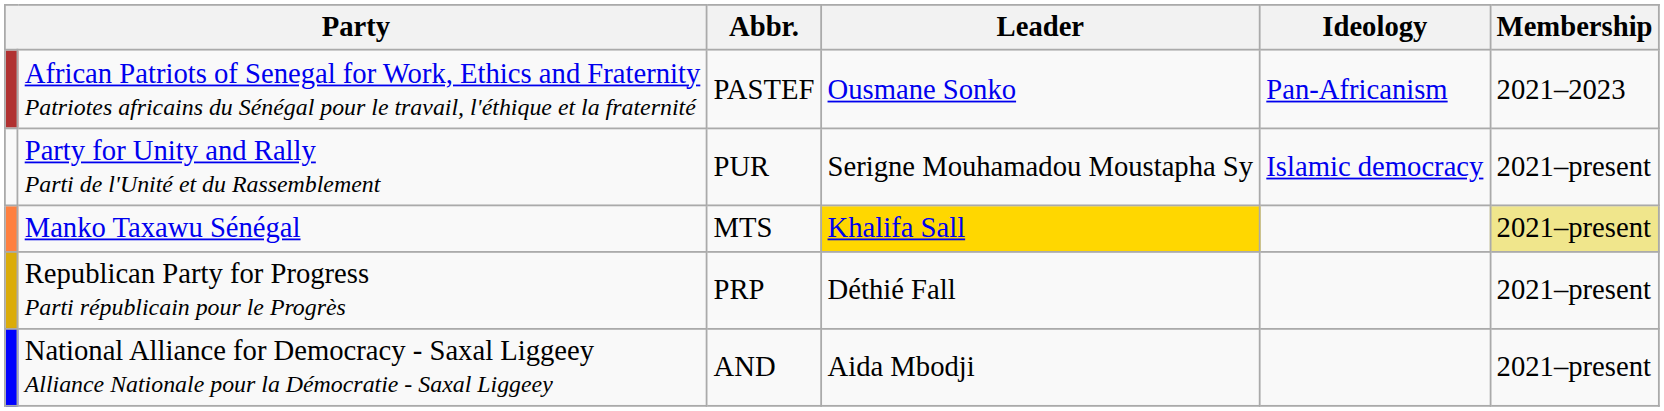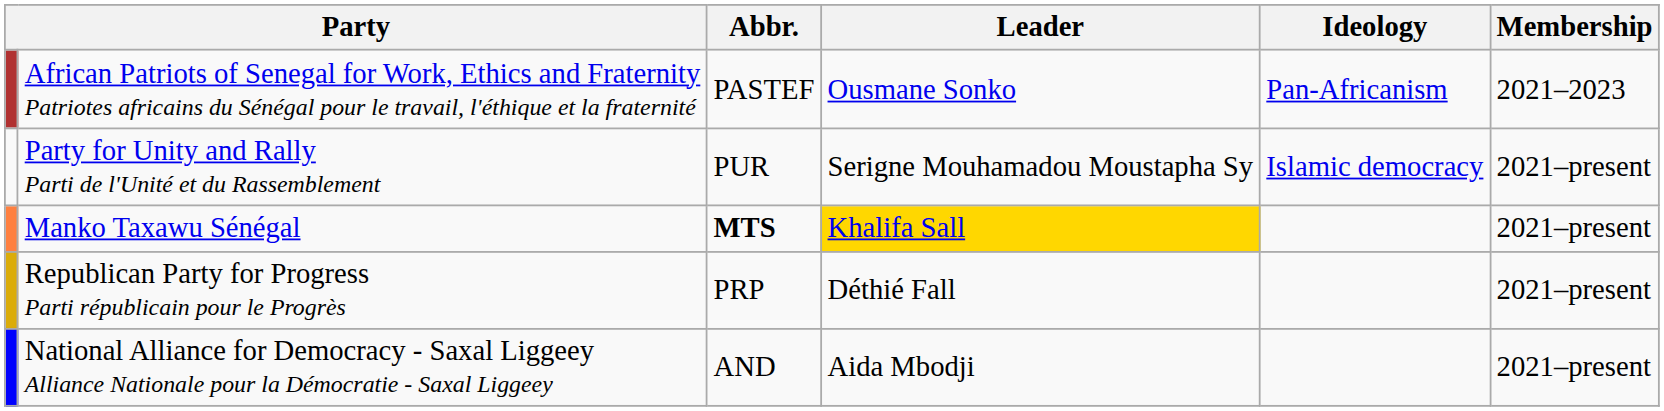(743, 227) normal -> (745, 227) bold
(1574, 227) khaki background -> (1574, 227) no background
